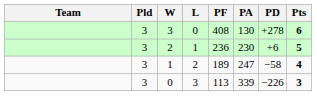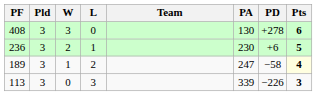columns swapped: (68, 13) <-> (221, 13)
(299, 64) no background -> (299, 64) lightyellow background
